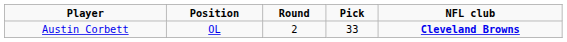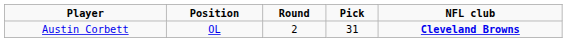(352, 30) 33 -> (352, 30) 31
